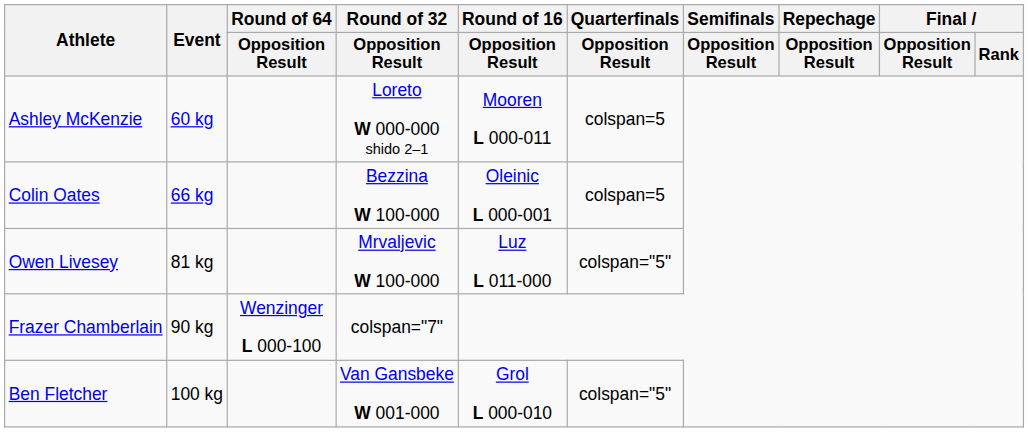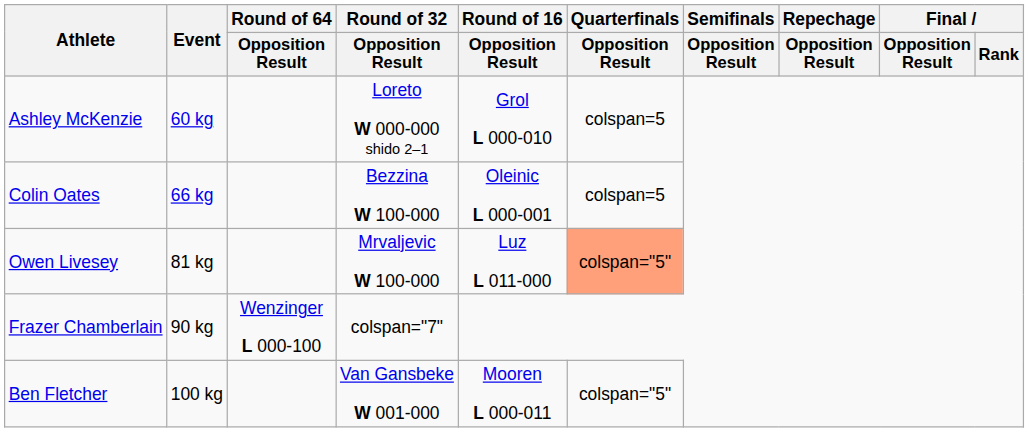(512, 119) Mooren L 000-011 -> (512, 119) Grol L 000-010
(625, 262) no background -> (625, 262) lightsalmon background
(512, 394) Grol L 000-010 -> (512, 394) Mooren L 000-011
